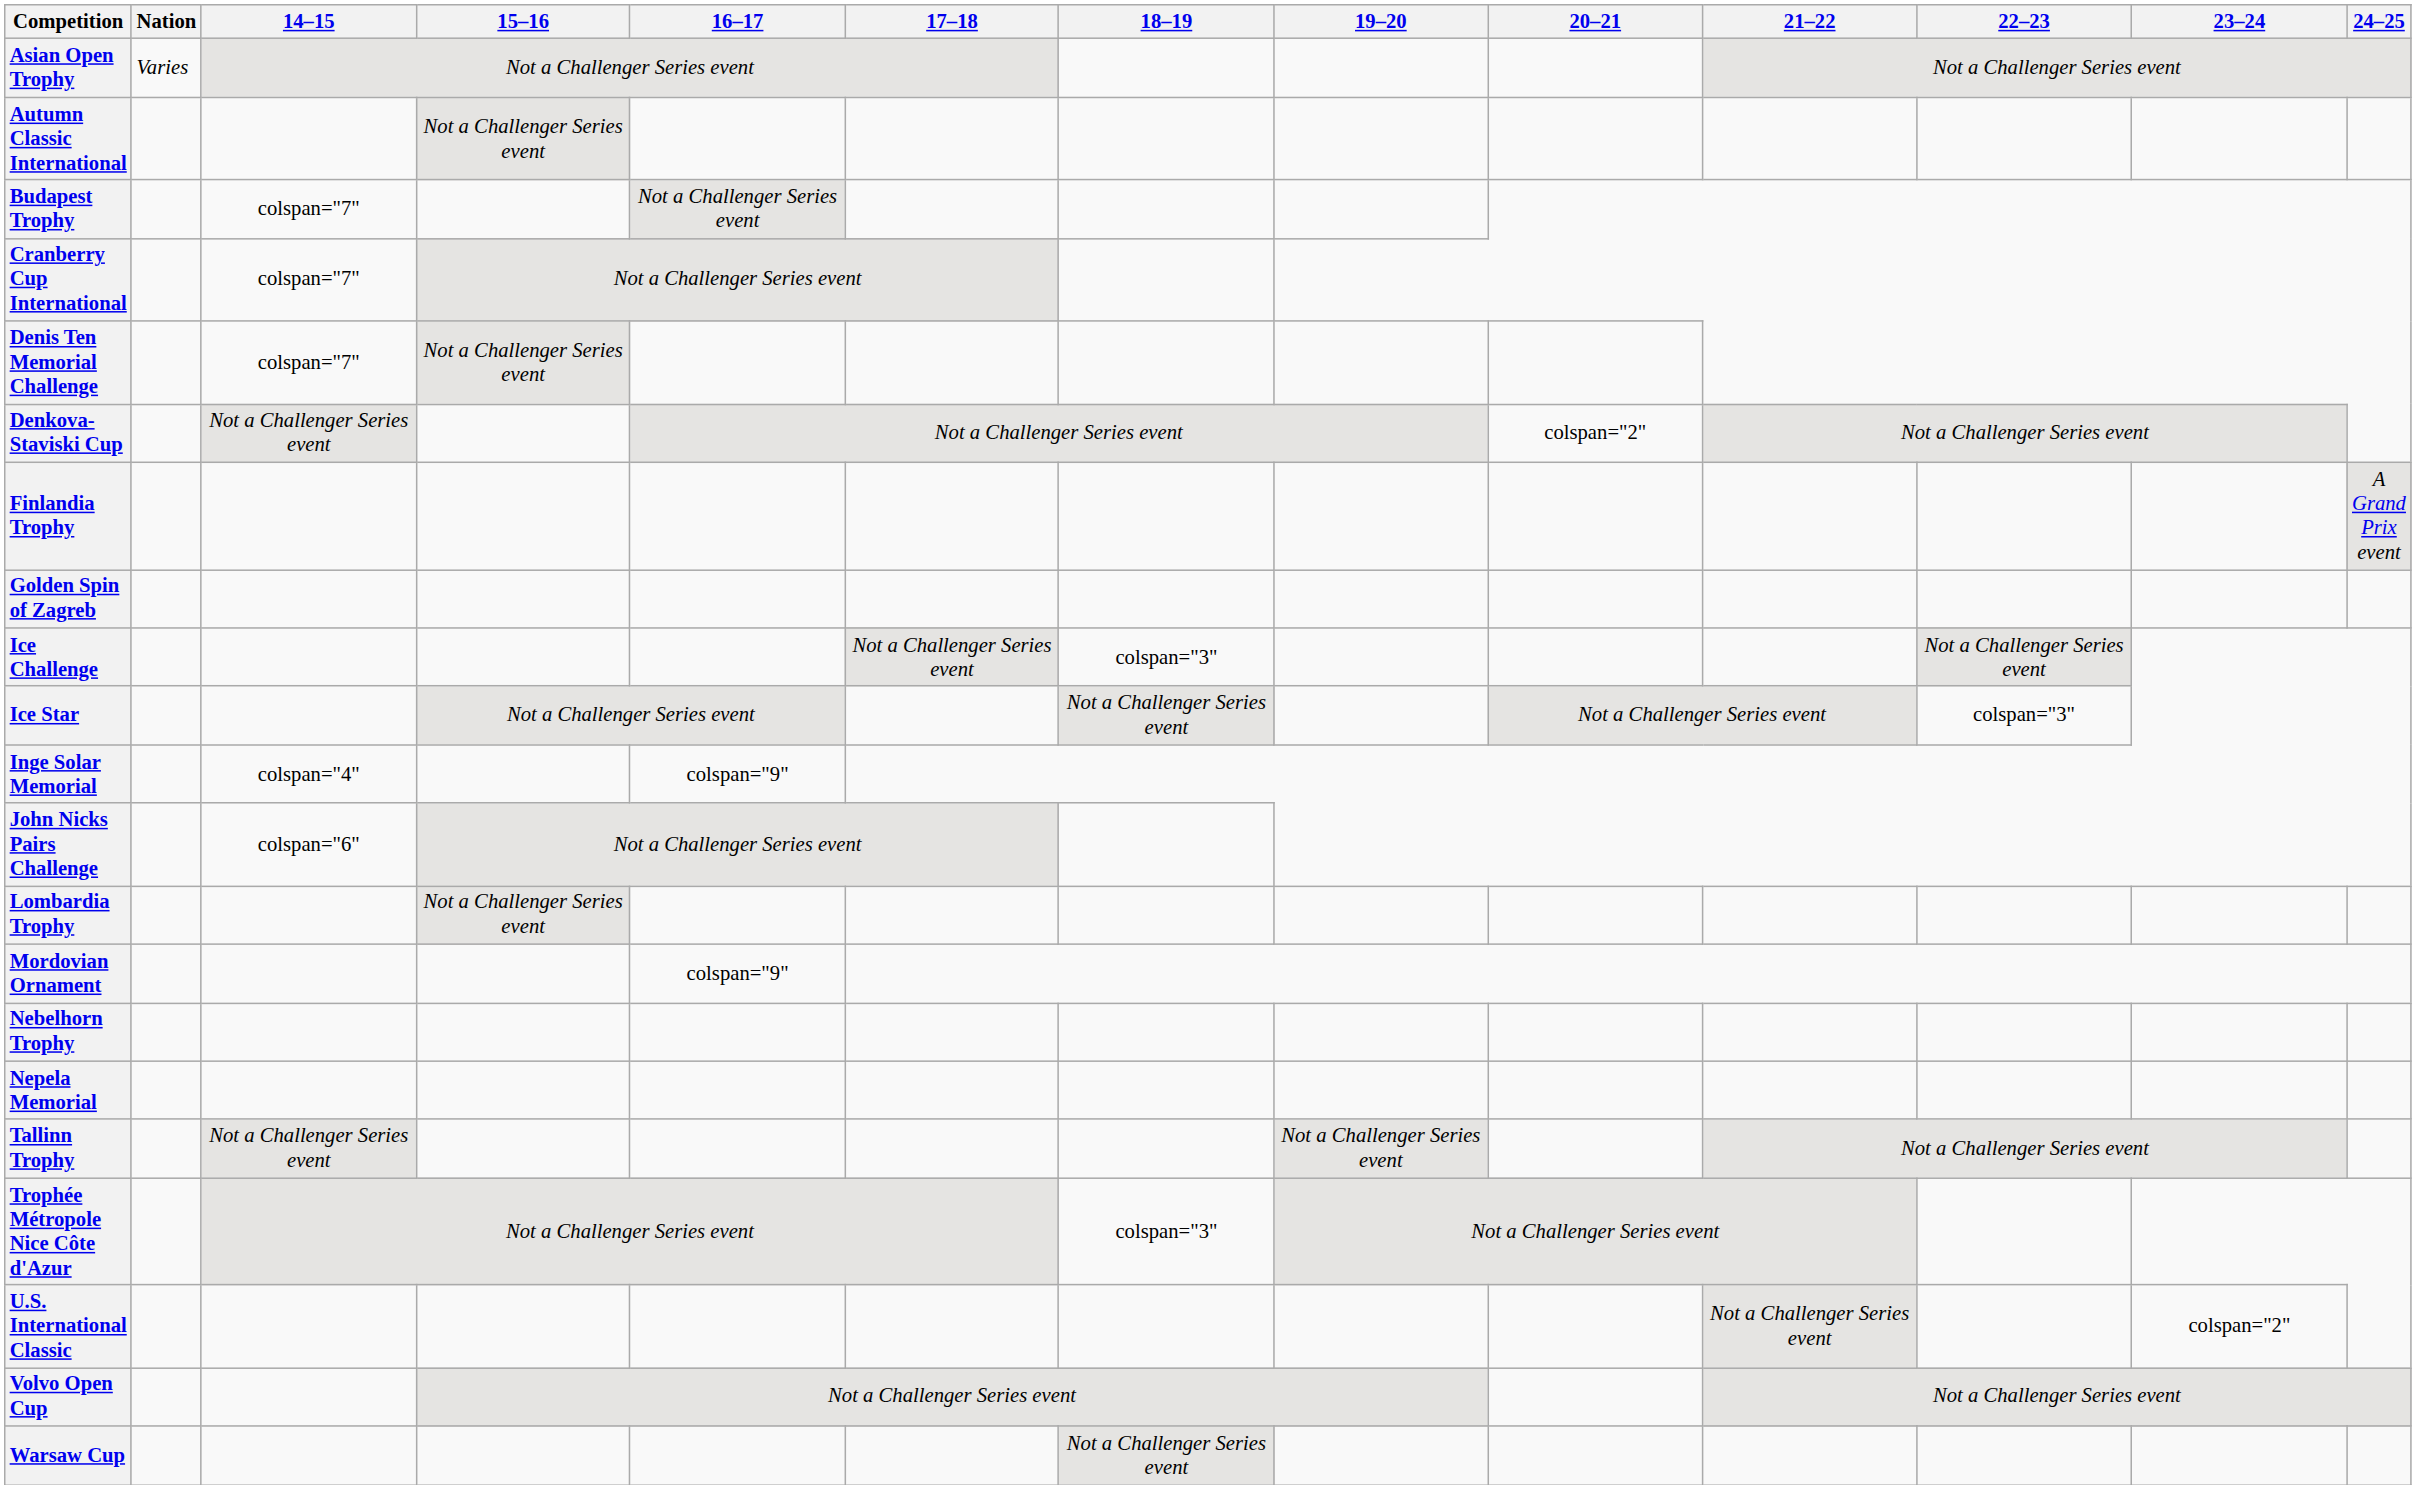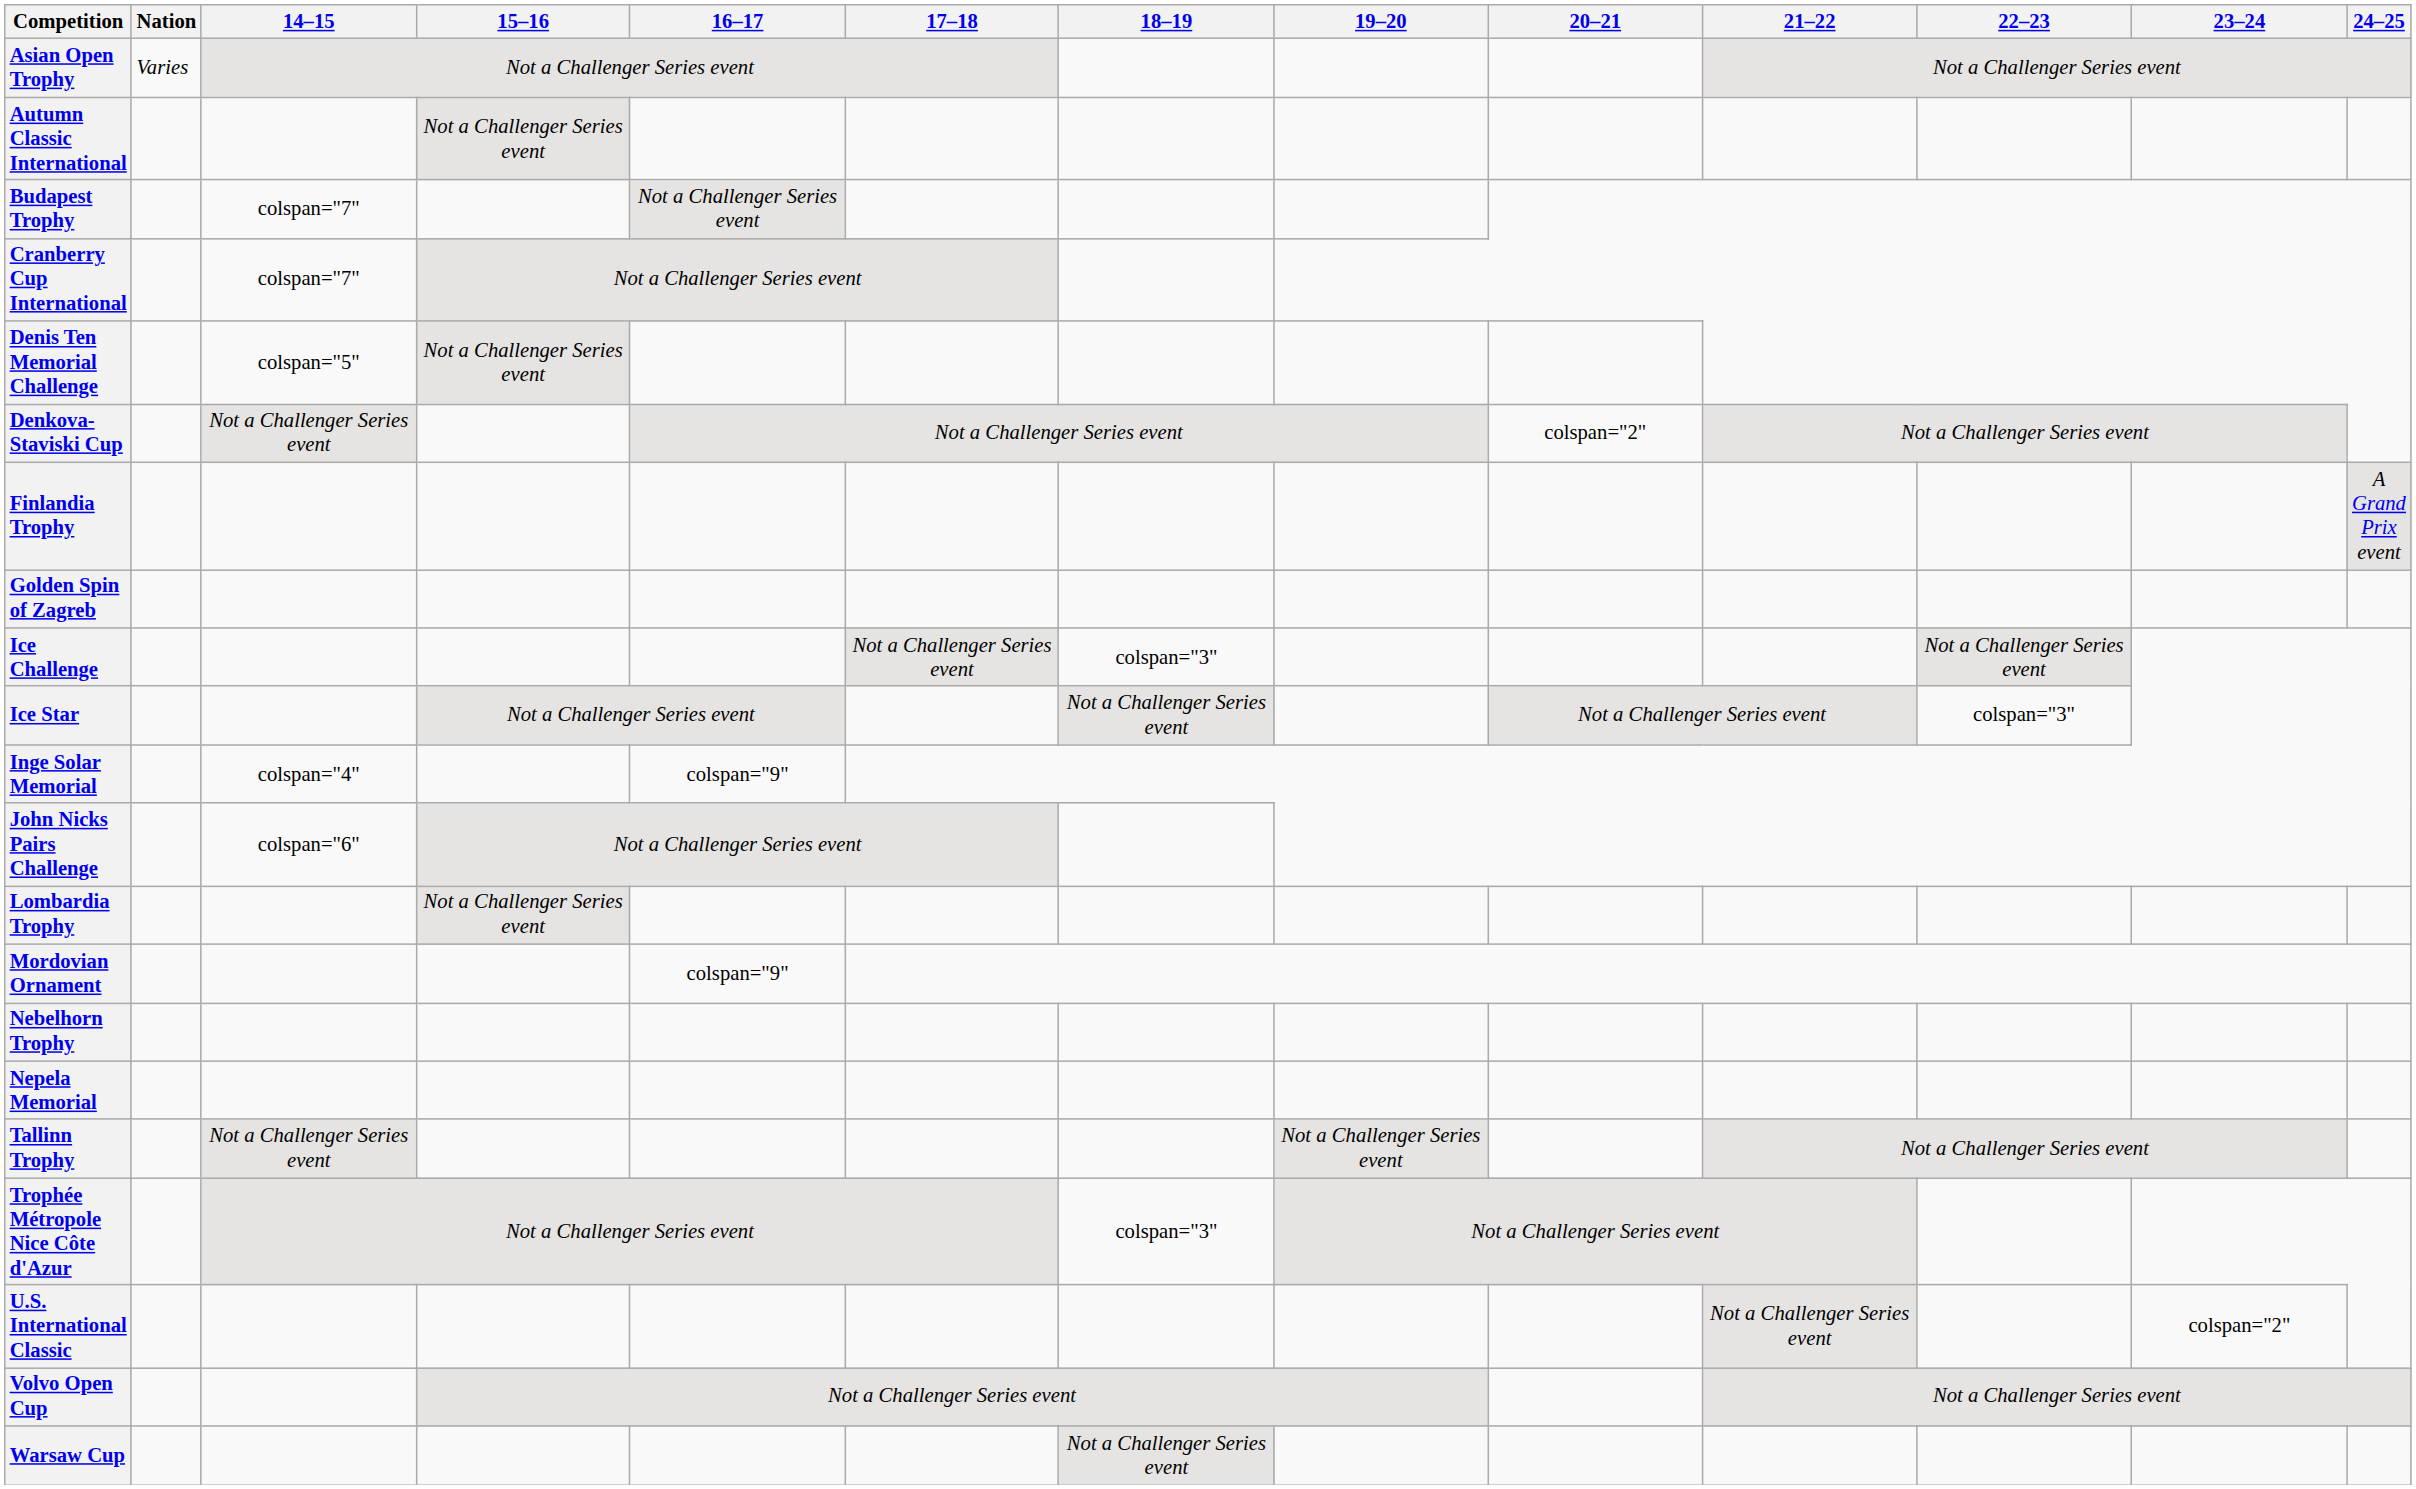(309, 361) colspan="7" -> (309, 361) colspan="5"
